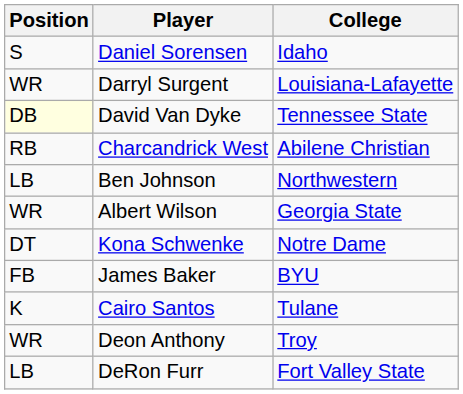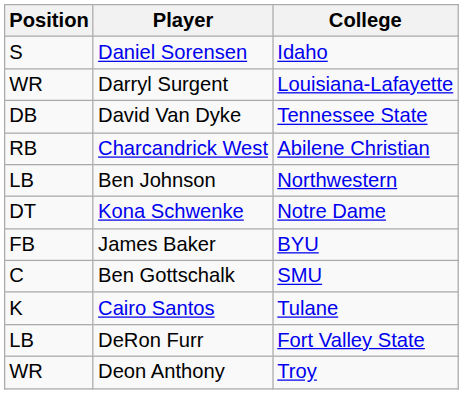(23, 116) lightyellow background -> (23, 116) no background
- row: (157, 212)
+ row: (166, 276)
rows swapped: (151, 372) <-> (161, 340)
